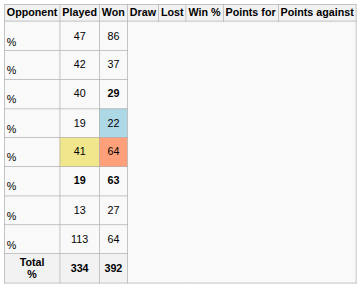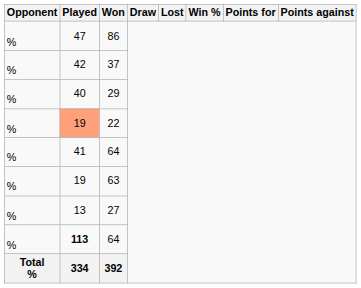(113, 94) bold -> (113, 94) normal
(80, 123) no background -> (80, 123) lightsalmon background
(113, 123) lightblue background -> (113, 123) no background
(80, 152) khaki background -> (80, 152) no background
(113, 152) lightsalmon background -> (113, 152) no background
(80, 181) bold -> (80, 181) normal
(113, 181) bold -> (113, 181) normal
(80, 239) normal -> (80, 239) bold
